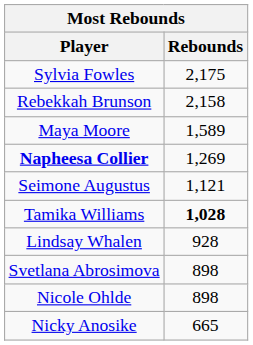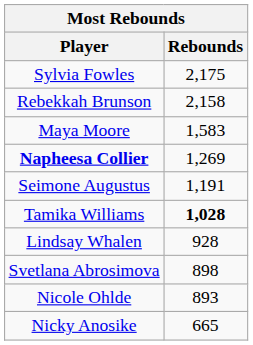(205, 130) 1,589 -> (205, 130) 1,583
(205, 185) 1,121 -> (205, 185) 1,191
(205, 297) 898 -> (205, 297) 893
